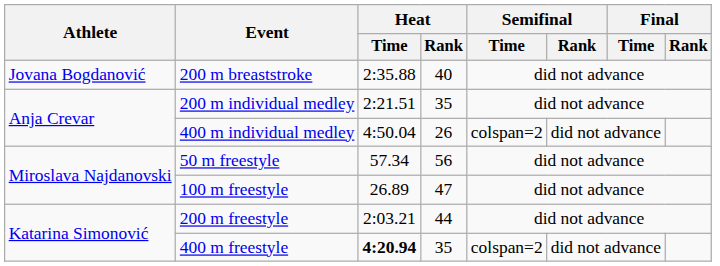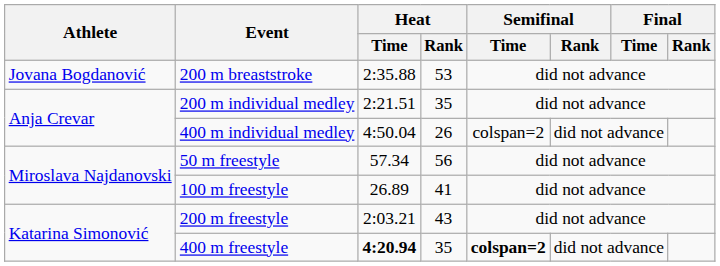(444, 75) 40 -> (444, 75) 53
(444, 190) 47 -> (444, 190) 41
(444, 218) 44 -> (444, 218) 43
(507, 247) normal -> (508, 247) bold
